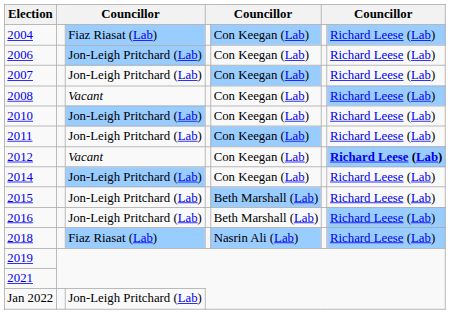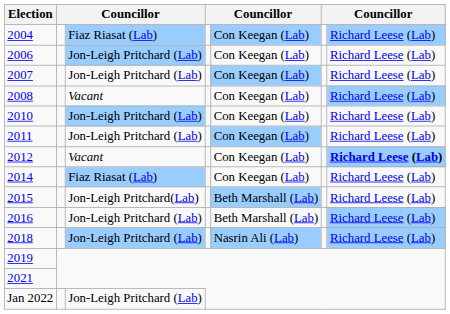(135, 177) Jon-Leigh Pritchard (Lab) -> (113, 177) Fiaz Riasat (Lab)
(135, 197) Jon-Leigh Pritchard (Lab) -> (133, 197) Jon-Leigh Pritchard(Lab)
(113, 237) Fiaz Riasat (Lab) -> (135, 237) Jon-Leigh Pritchard (Lab)
